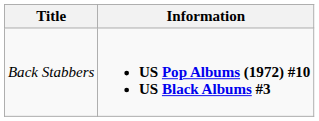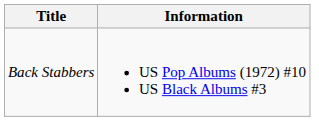(206, 81) bold -> (204, 81) normal
